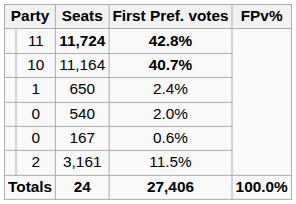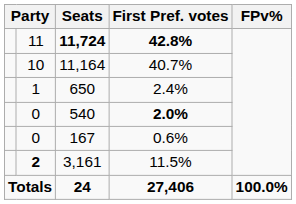(170, 65) bold -> (170, 65) normal
(170, 114) normal -> (170, 114) bold
(36, 162) normal -> (36, 162) bold
